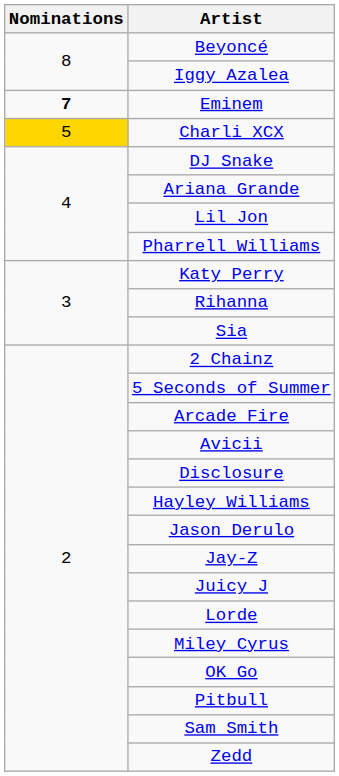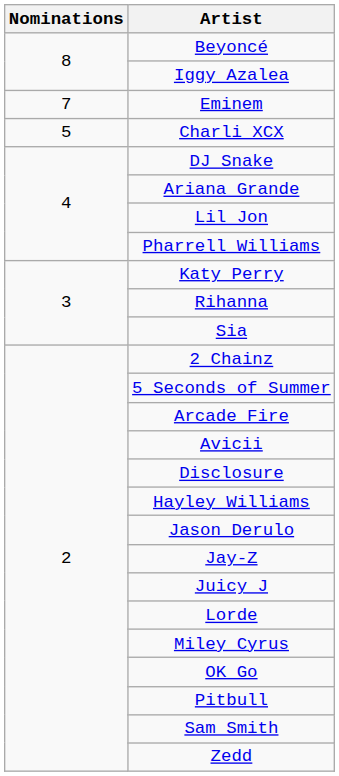(66, 104) bold -> (66, 104) normal
(66, 132) gold background -> (66, 132) no background
